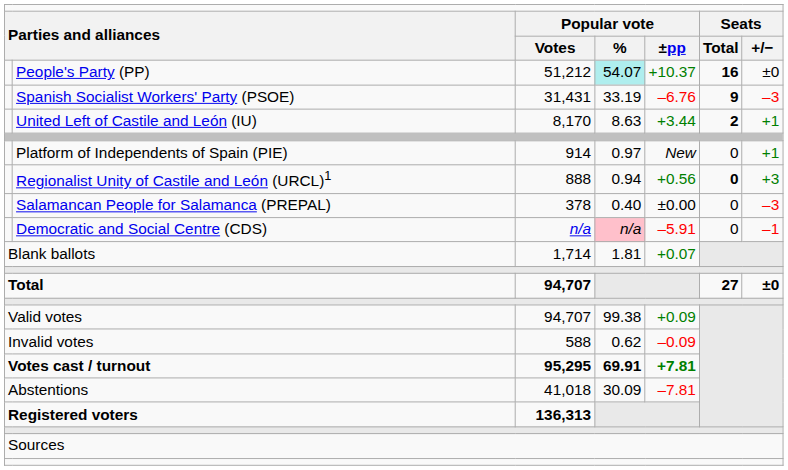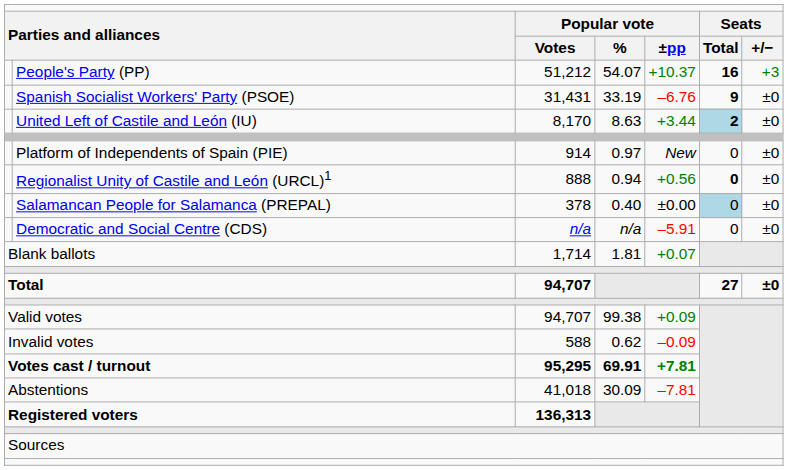(622, 72) paleturquoise background -> (622, 72) no background
(771, 72) ±0 -> (770, 72) +3
(771, 96) –3 -> (771, 96) ±0
(734, 121) no background -> (734, 121) lightblue background
(770, 121) +1 -> (771, 121) ±0
(770, 152) +1 -> (771, 152) ±0
(770, 179) +3 -> (771, 179) ±0
(734, 205) no background -> (734, 205) lightblue background
(771, 205) –3 -> (771, 205) ±0
(631, 229) pink background -> (631, 229) no background
(771, 229) –1 -> (771, 229) ±0
